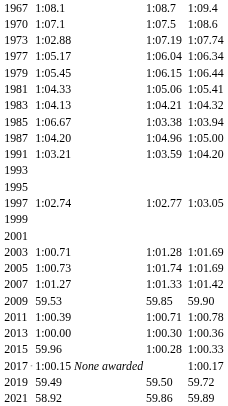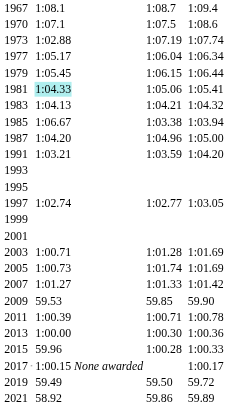(53, 89) no background -> (53, 89) paleturquoise background
